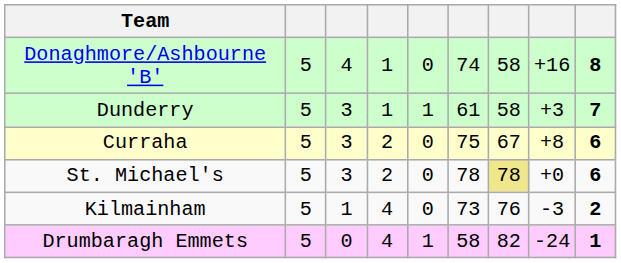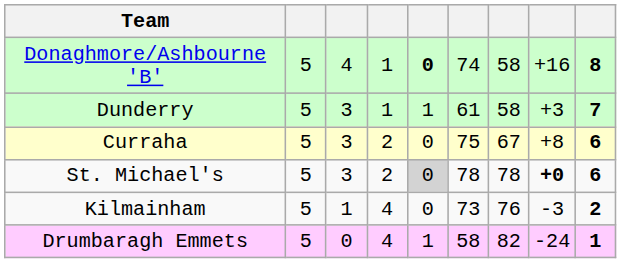(428, 66) normal -> (428, 66) bold
(428, 176) no background -> (428, 176) lightgrey background
(509, 176) khaki background -> (509, 176) no background
(552, 176) normal -> (552, 176) bold
